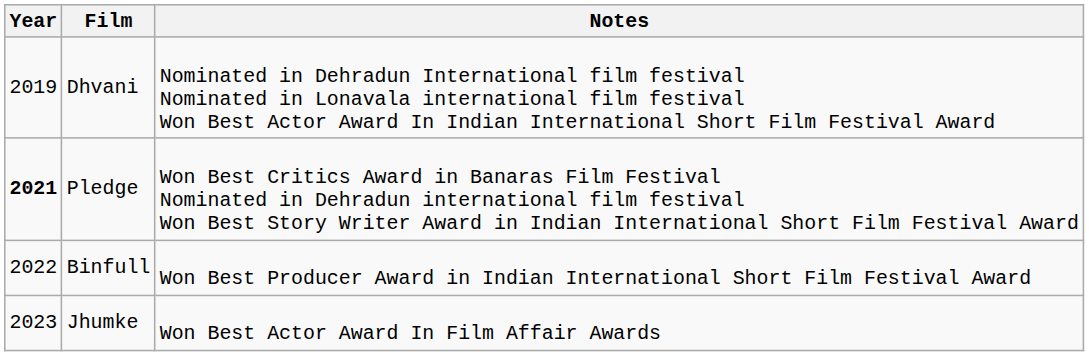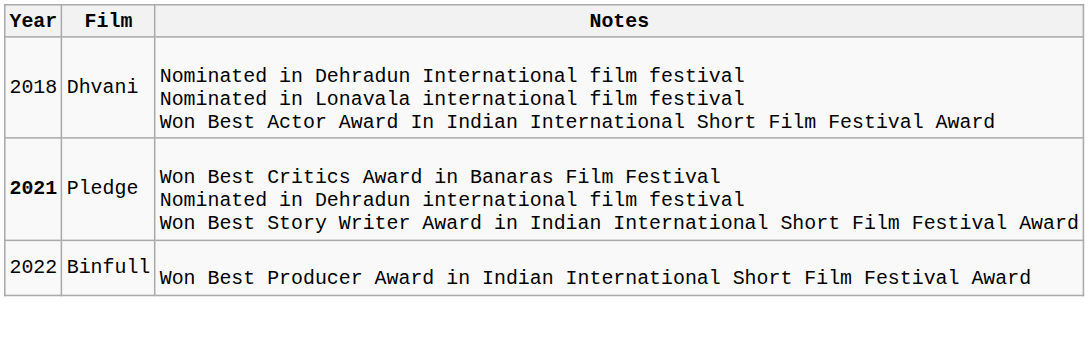(33, 88) 2019 -> (33, 88) 2018
- row: (103, 323)
